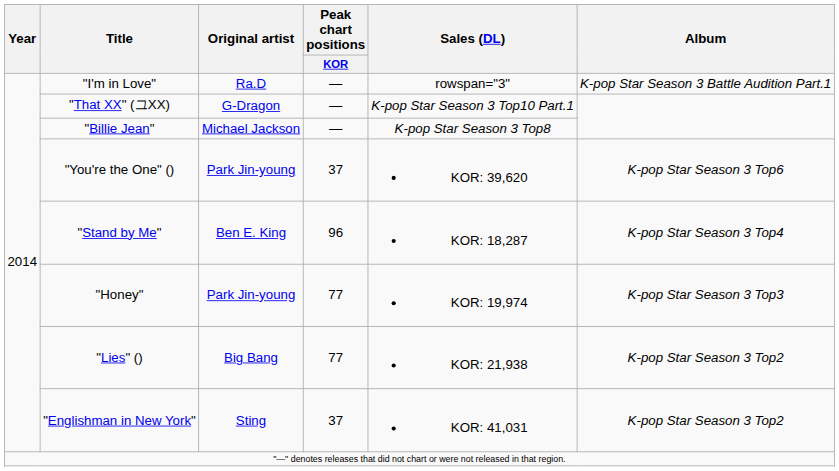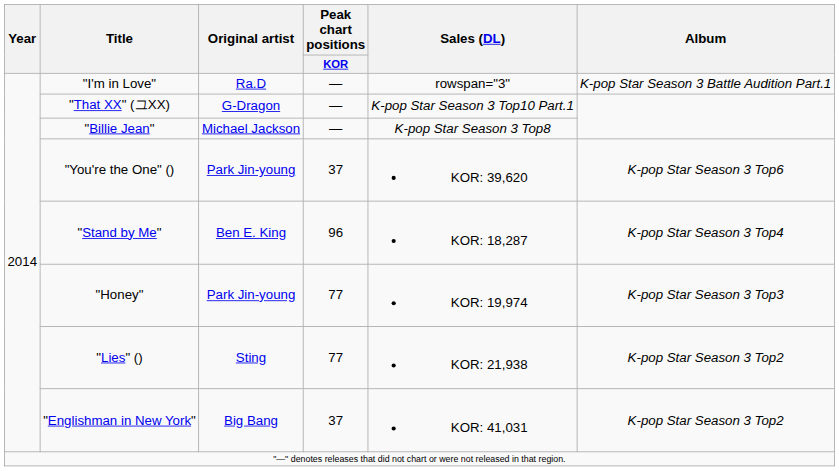(251, 357) Big Bang -> (251, 357) Sting
(251, 420) Sting -> (251, 420) Big Bang
